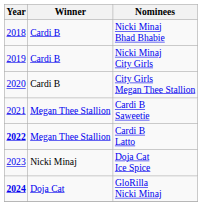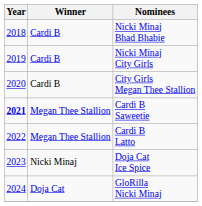(16, 110) normal -> (16, 110) bold
(16, 136) bold -> (16, 136) normal
(16, 188) bold -> (16, 188) normal
